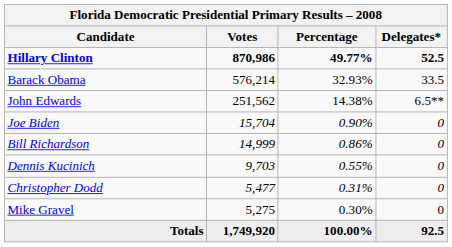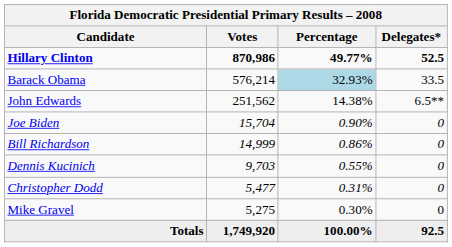(352, 80) no background -> (352, 80) lightblue background
